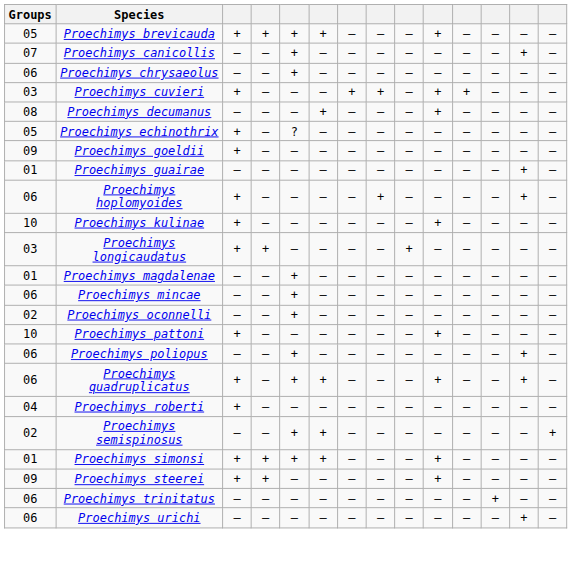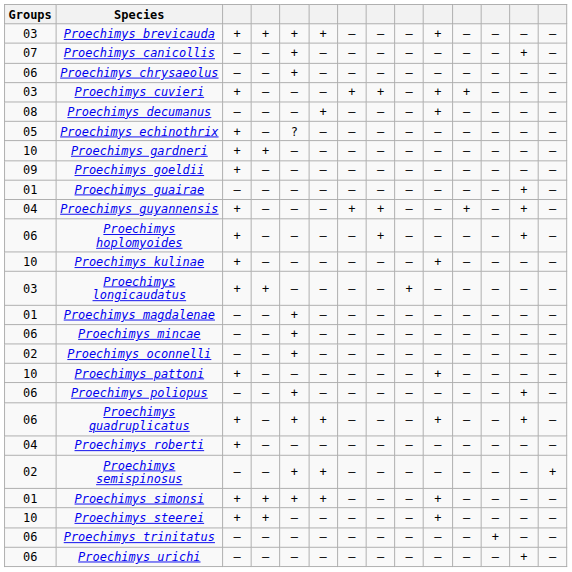(30, 34) 05 -> (30, 34) 03
+ row: (139, 151)
+ row: (139, 209)
(30, 479) 09 -> (30, 518) 10
